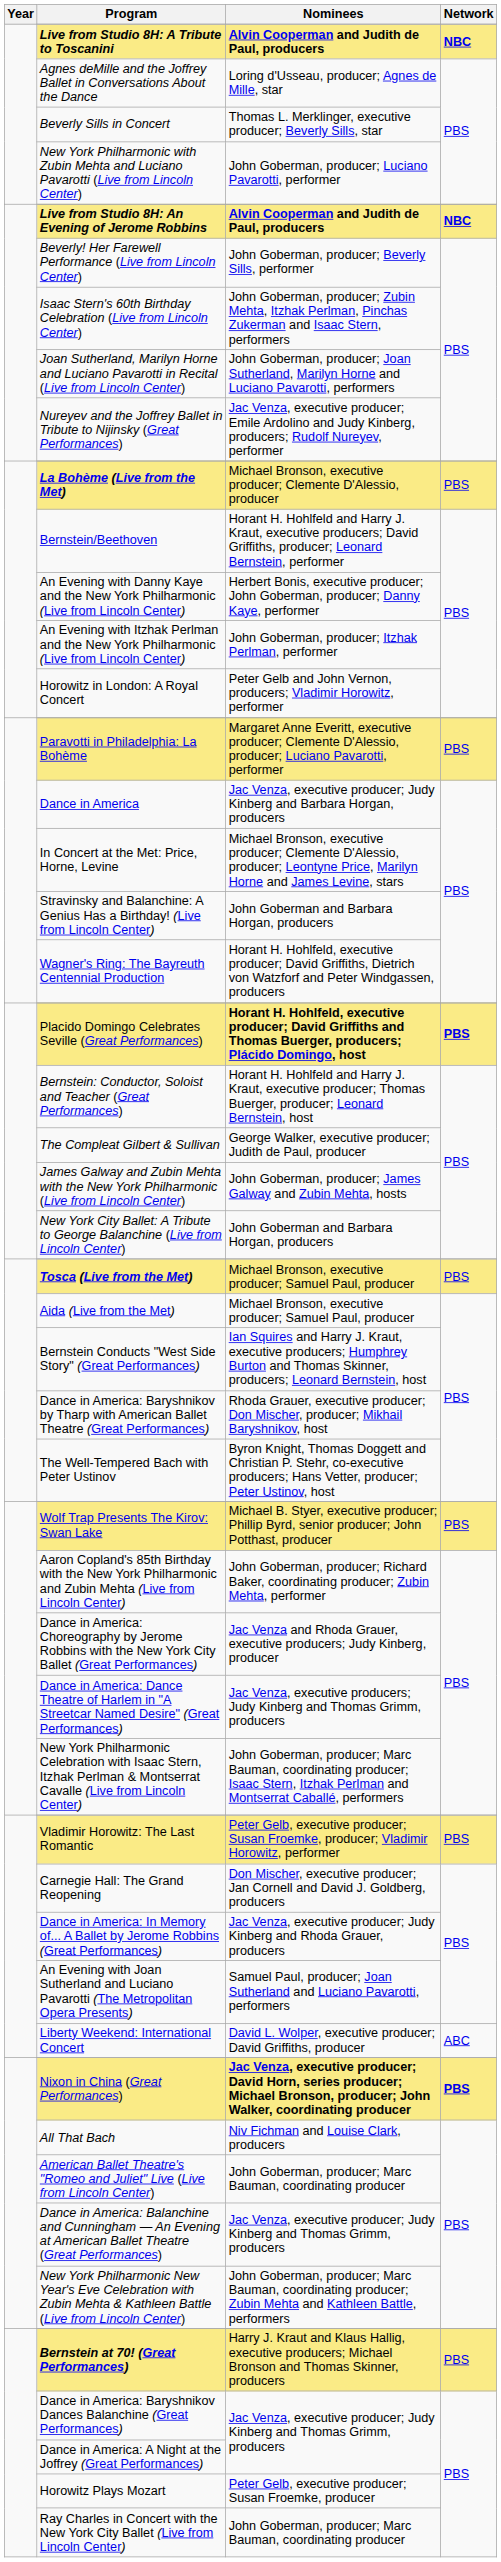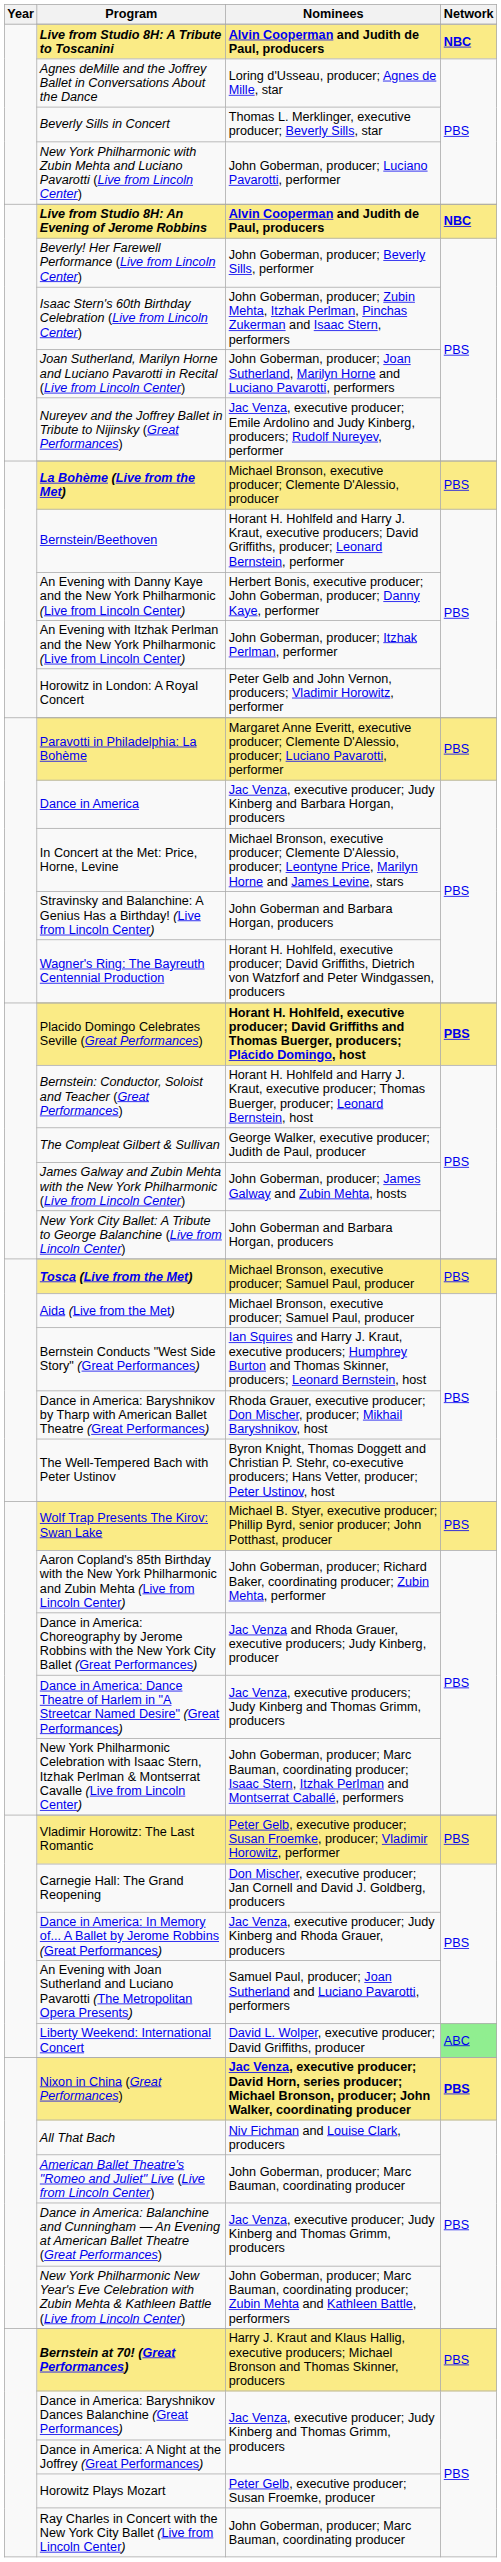(457, 2040) no background -> (457, 2040) lightgreen background
